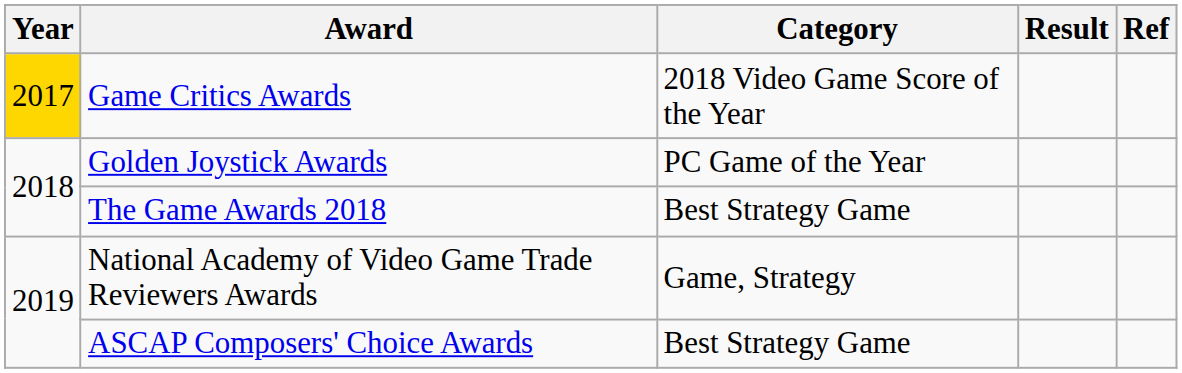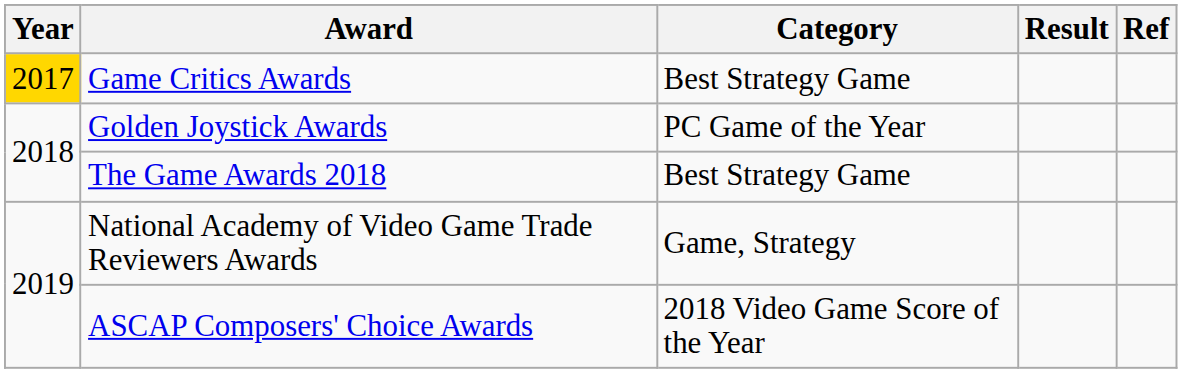(831, 95) 2018 Video Game Score of the Year -> (787, 77) Best Strategy Game
(787, 343) Best Strategy Game -> (831, 325) 2018 Video Game Score of the Year
